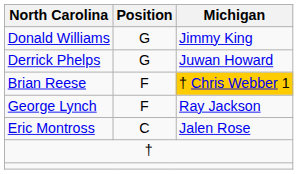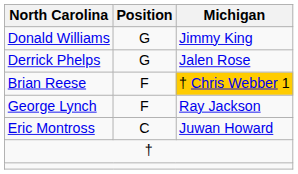(226, 60) Juwan Howard -> (215, 60) Jalen Rose
(215, 128) Jalen Rose -> (226, 128) Juwan Howard
